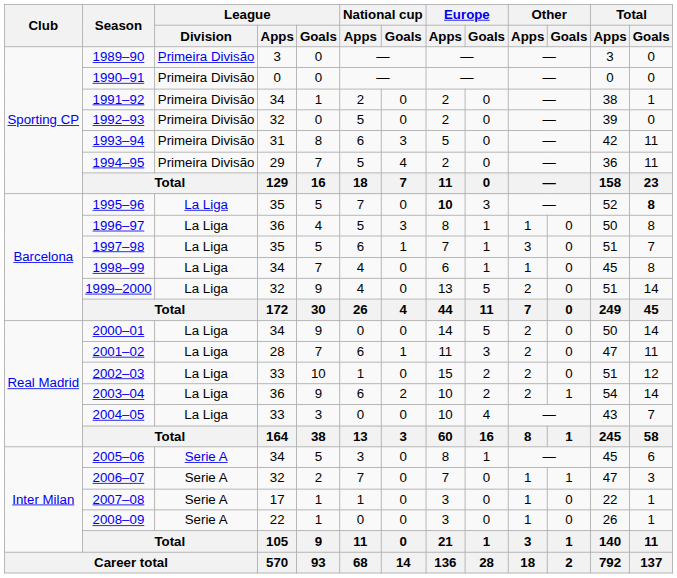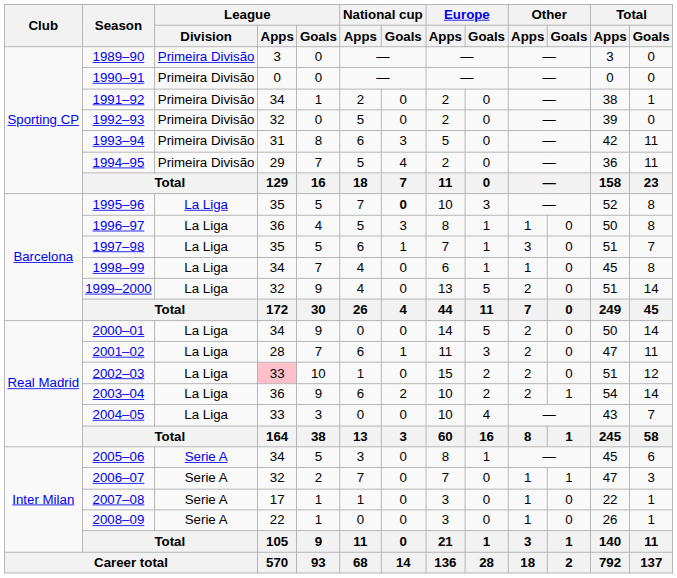(403, 204) normal -> (403, 204) bold
(445, 204) bold -> (445, 204) normal
(651, 204) bold -> (651, 204) normal
(277, 373) no background -> (277, 373) pink background
